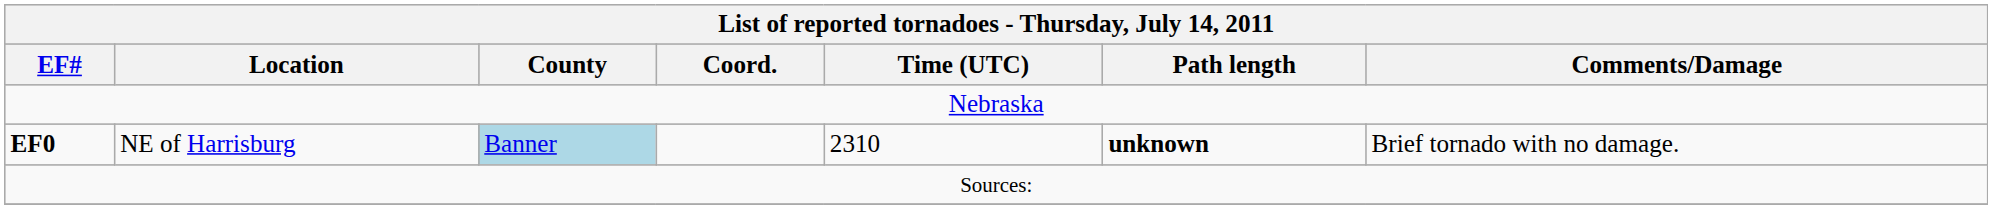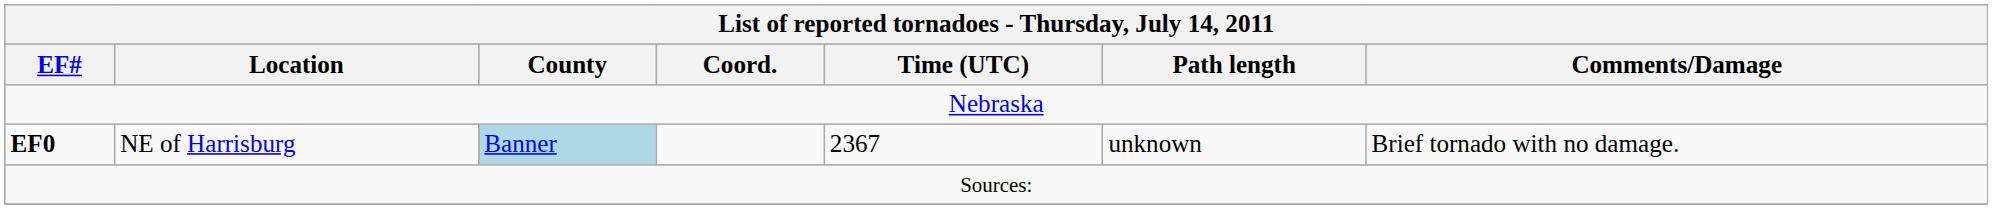(855, 143) 2310 -> (855, 143) 2367
(1159, 143) bold -> (1155, 143) normal
